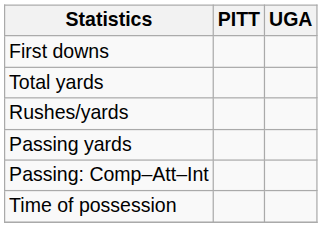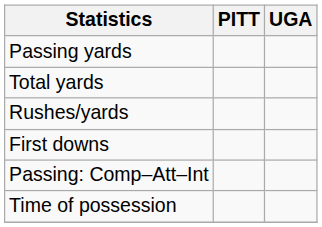rows swapped: (59, 51) <-> (70, 144)
